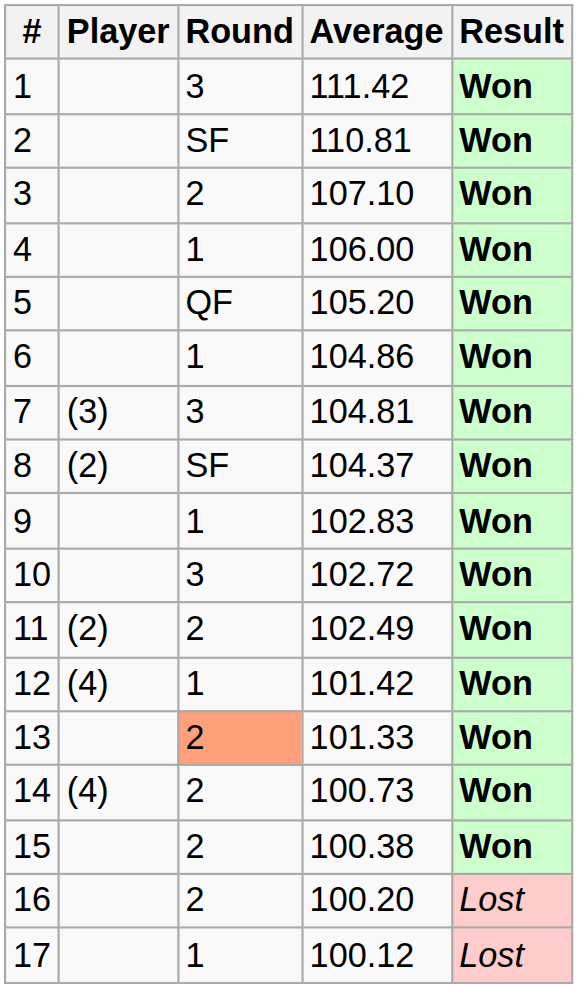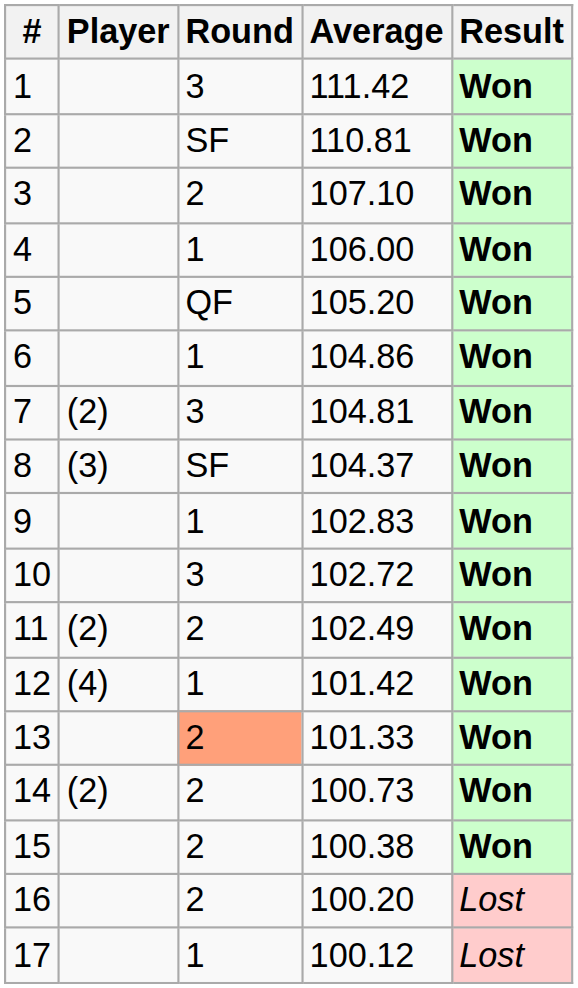(88, 411) (3) -> (88, 411) (2)
(88, 466) (2) -> (88, 466) (3)
(88, 791) (4) -> (88, 791) (2)
